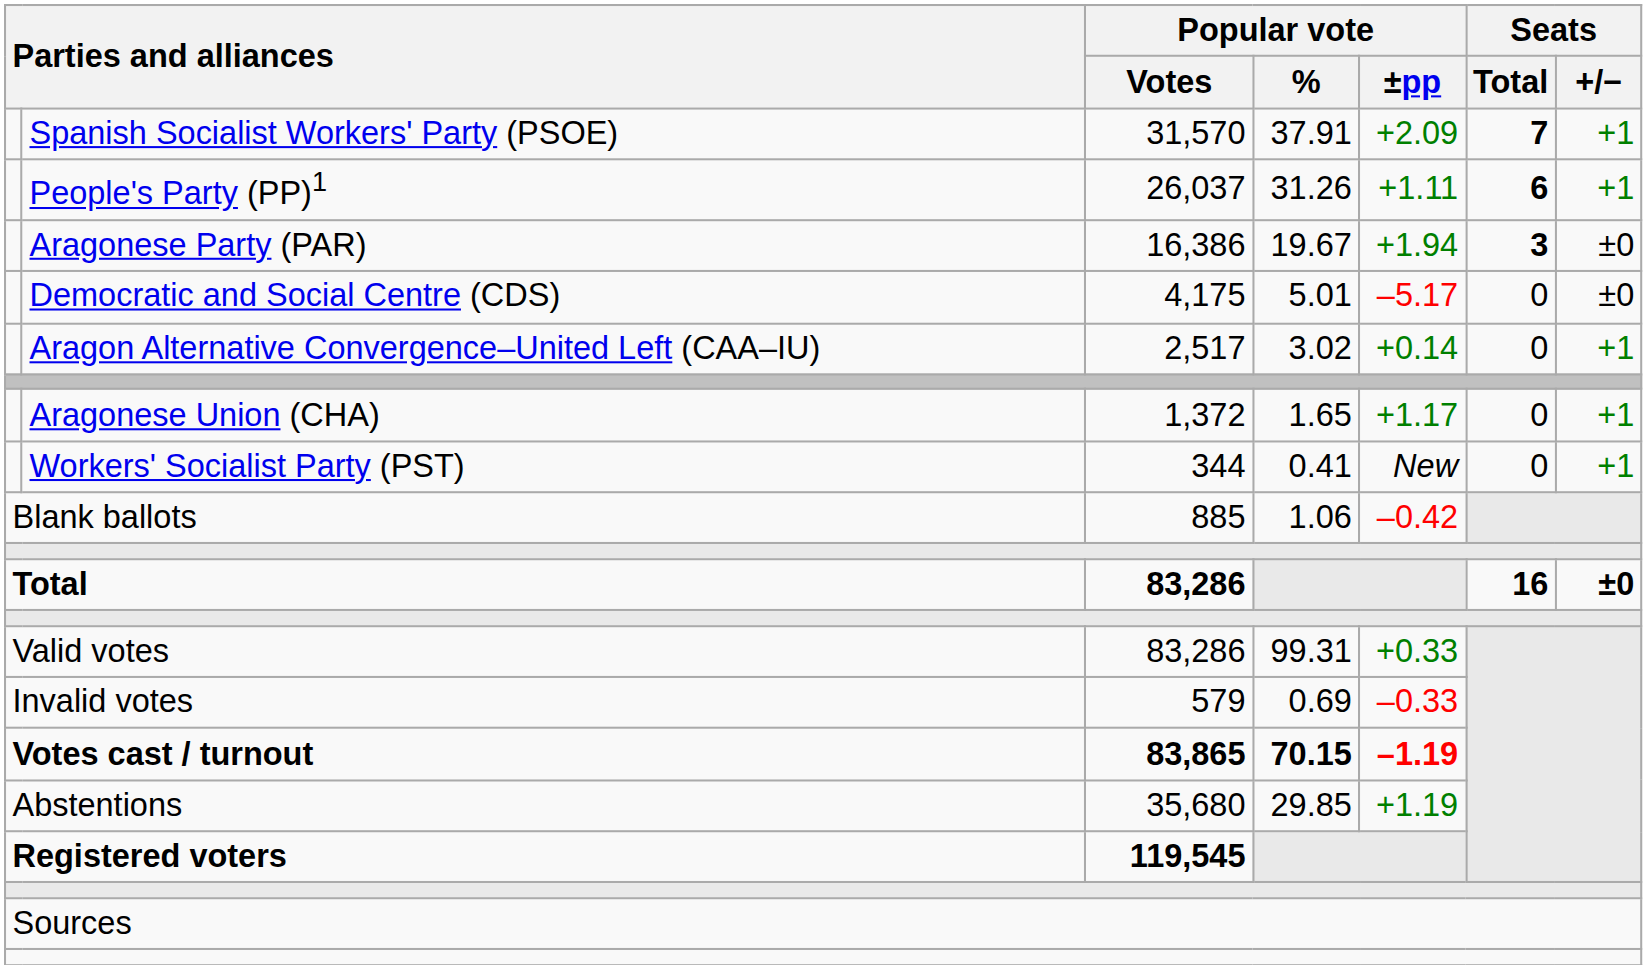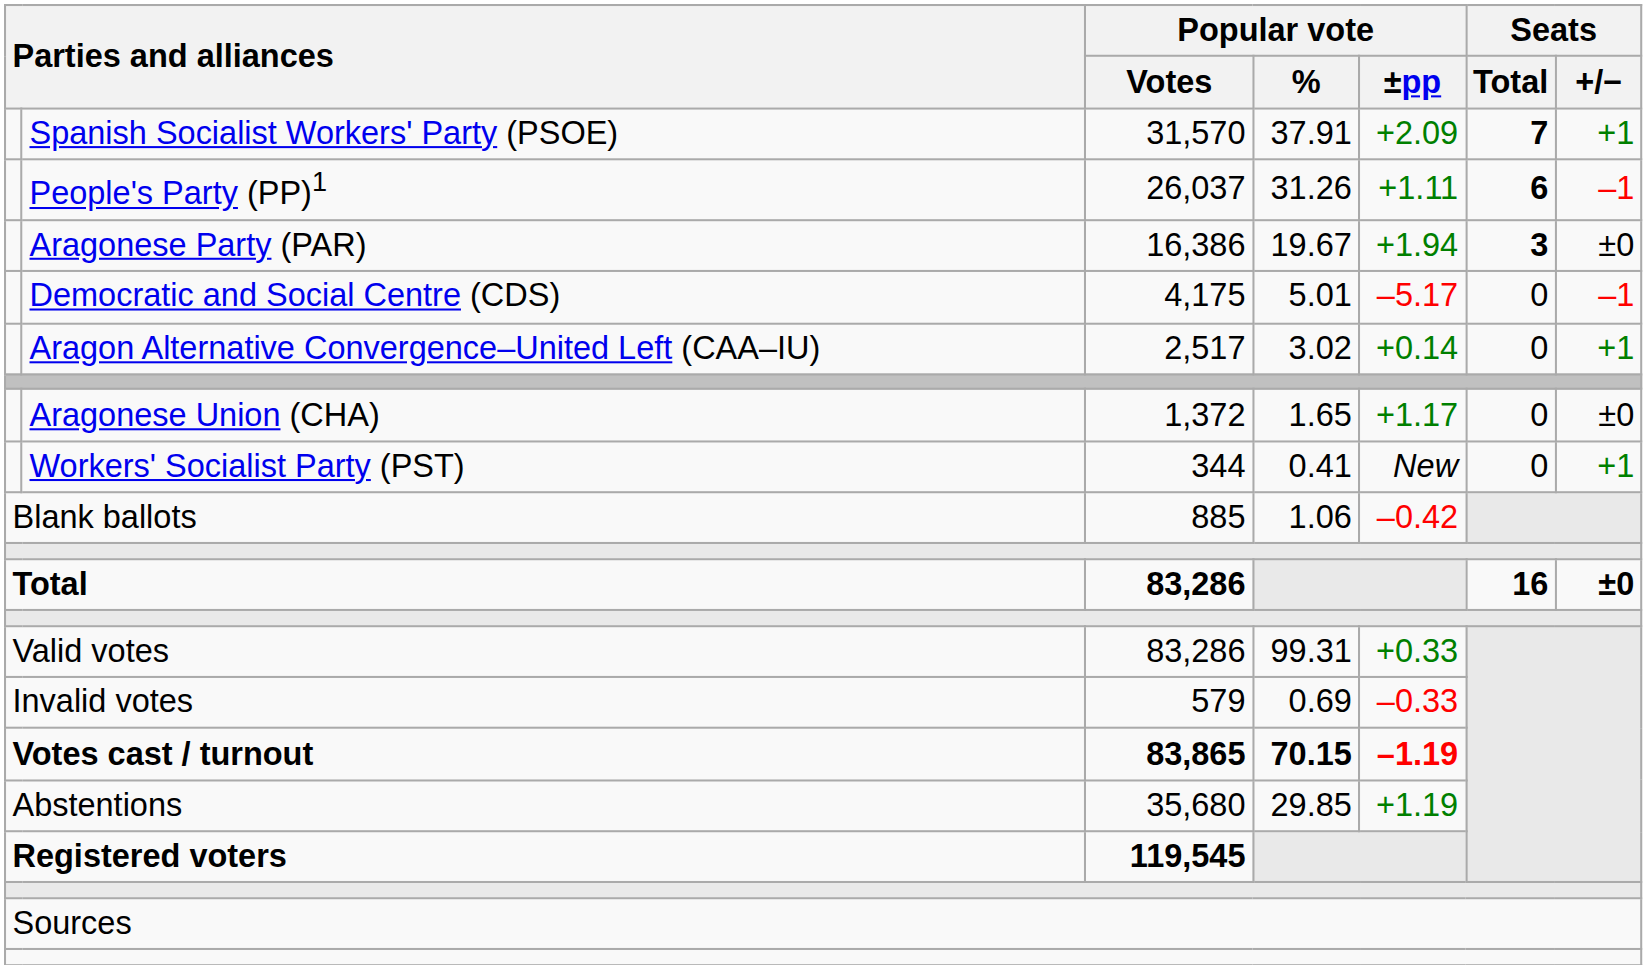(1616, 189) +1 -> (1616, 189) –1
(1616, 296) ±0 -> (1616, 296) –1
(1616, 414) +1 -> (1616, 414) ±0
